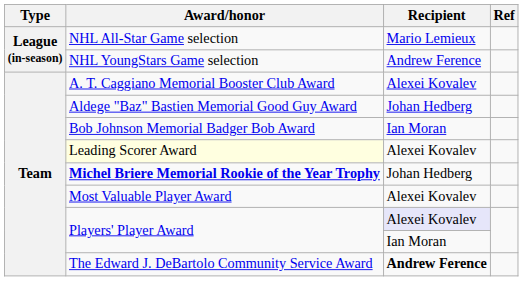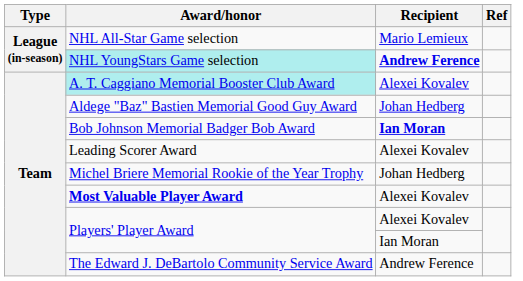(164, 60) no background -> (164, 60) paleturquoise background
(434, 60) normal -> (429, 60) bold
(202, 83) no background -> (202, 83) paleturquoise background
(416, 128) normal -> (412, 128) bold
(133, 151) lightyellow background -> (133, 151) no background
(224, 173) bold -> (216, 173) normal
(150, 196) normal -> (156, 196) bold
(431, 219) lavender background -> (424, 219) no background
(437, 264) bold -> (426, 264) normal
